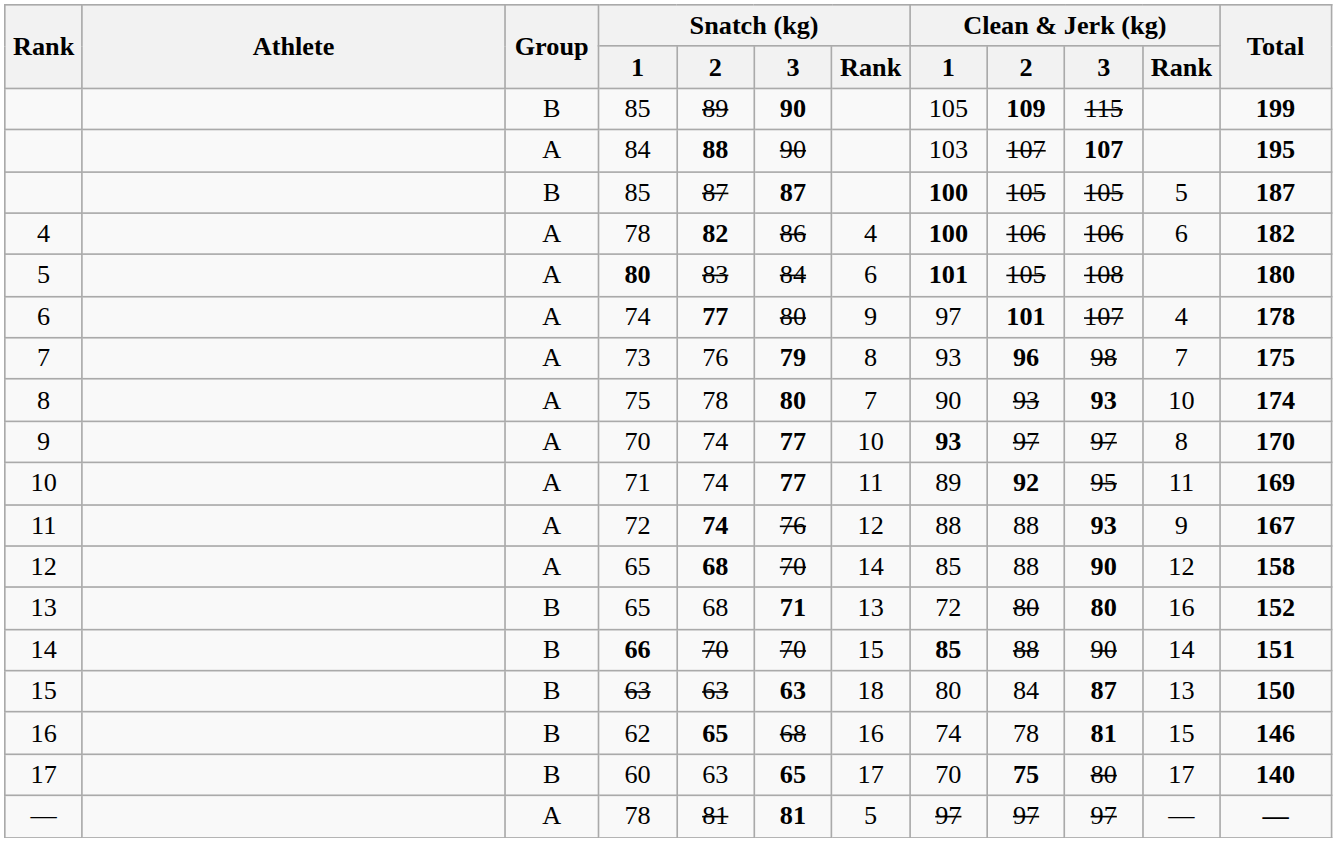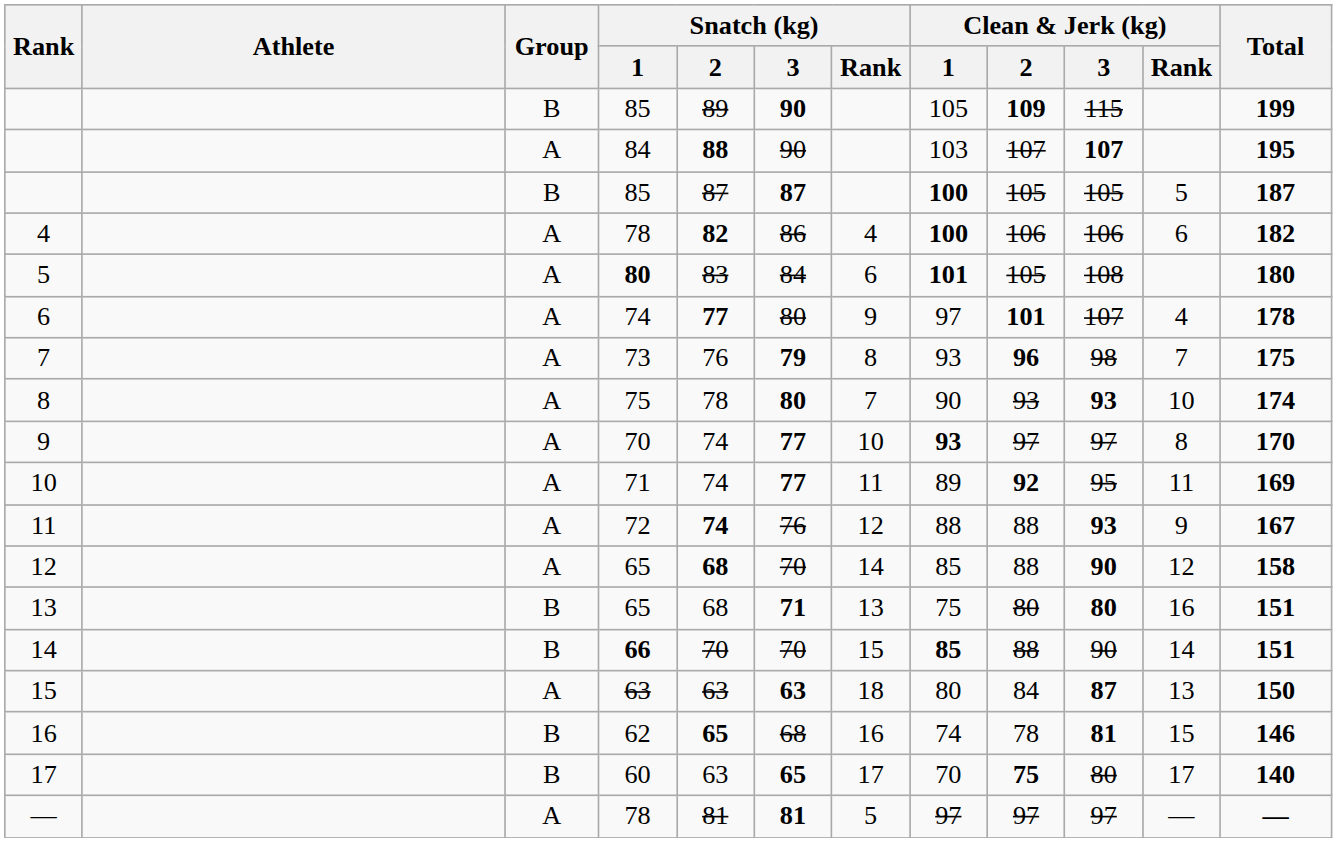(948, 607) 72 -> (948, 607) 75
(1276, 607) 152 -> (1276, 607) 151
(552, 691) B -> (552, 691) A
